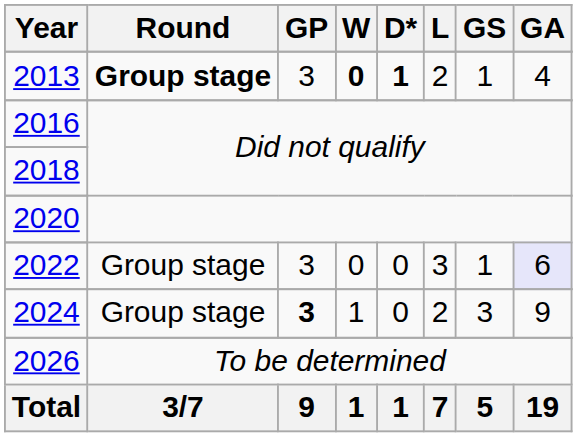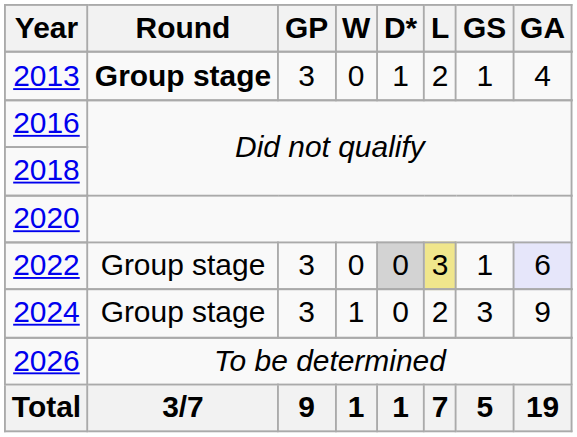(356, 75) bold -> (356, 75) normal
(401, 75) bold -> (401, 75) normal
(401, 265) no background -> (401, 265) lightgrey background
(440, 265) no background -> (440, 265) khaki background
(307, 312) bold -> (307, 312) normal
